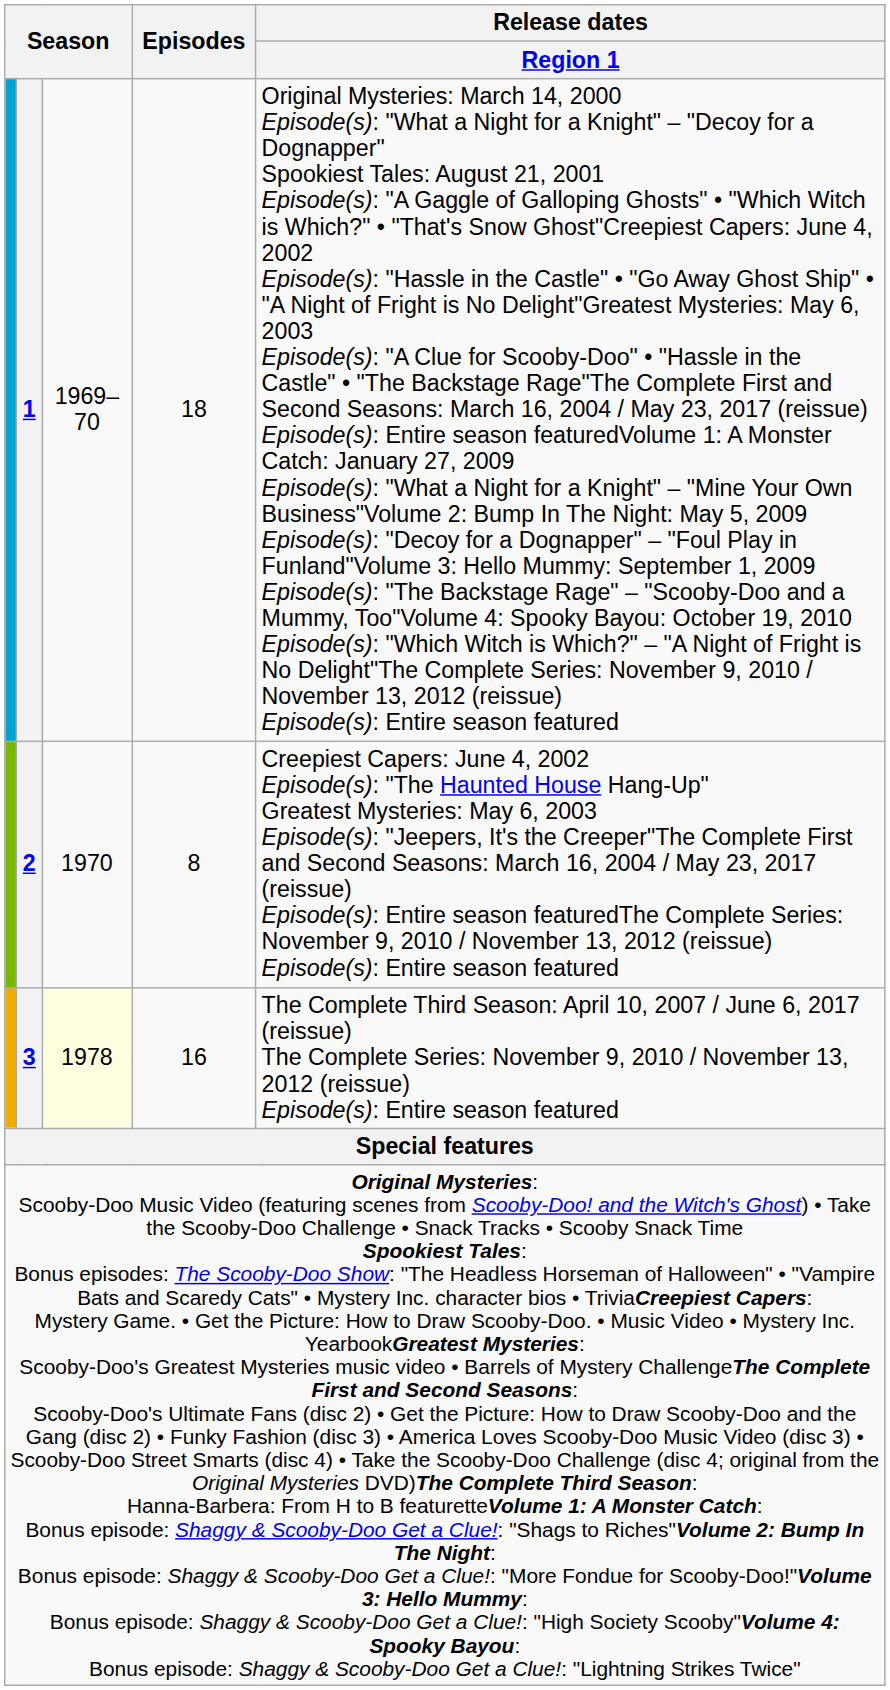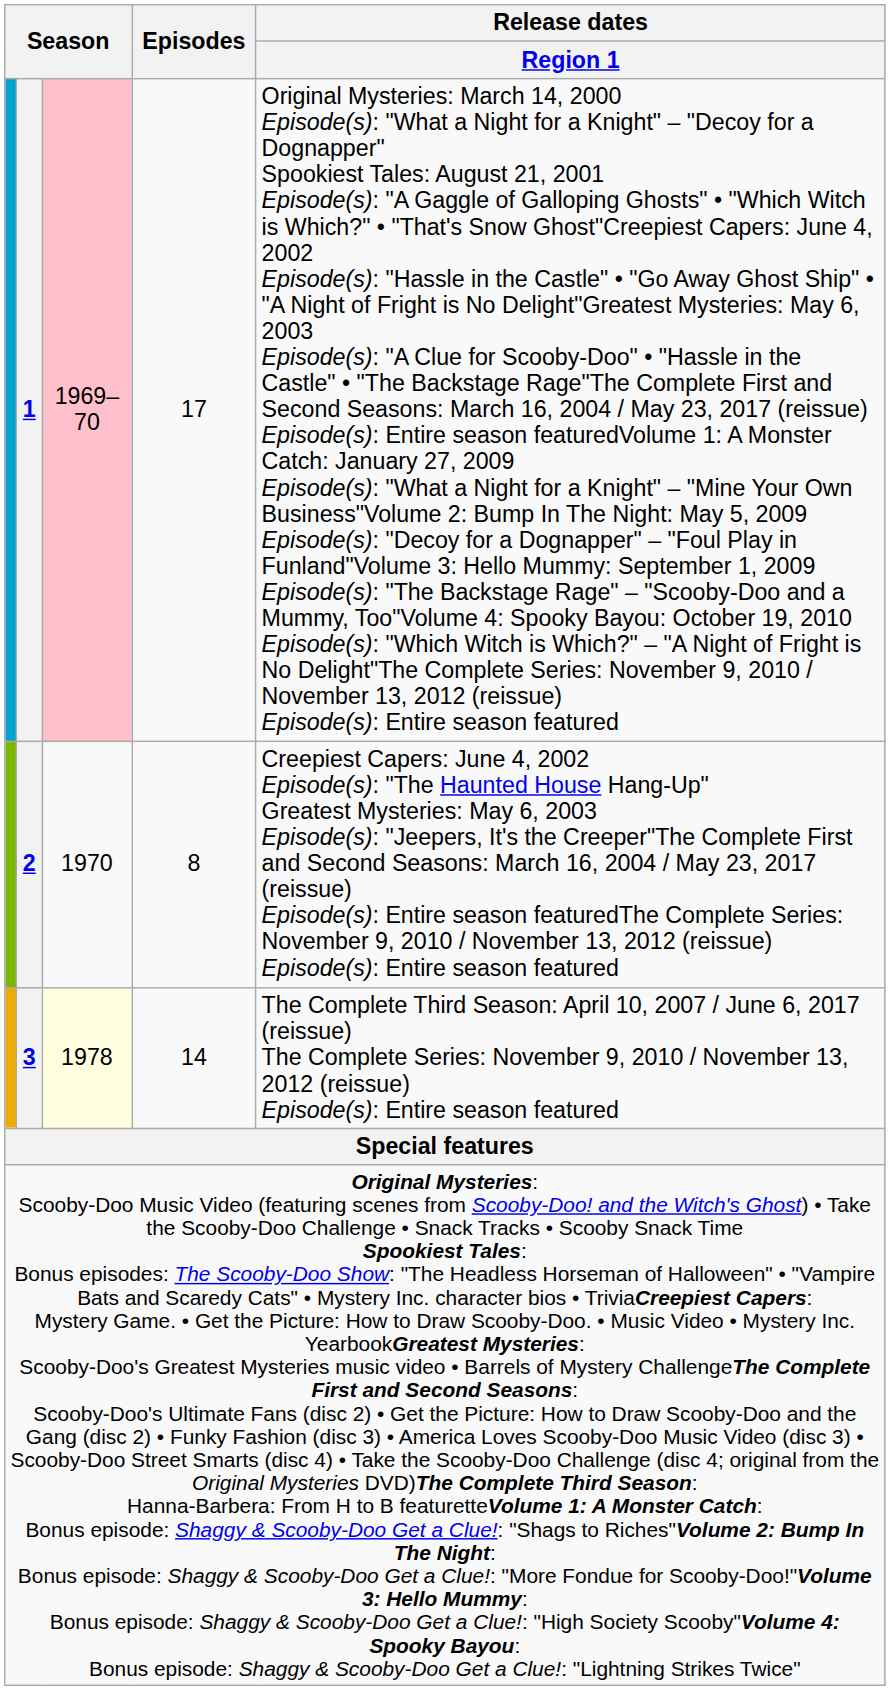(87, 409) no background -> (87, 409) pink background
(194, 409) 18 -> (194, 409) 17
(194, 1057) 16 -> (194, 1057) 14
